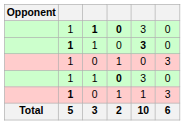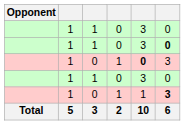(95, 29) bold -> (95, 29) normal
(119, 29) bold -> (119, 29) normal
(70, 45) bold -> (70, 45) normal
(143, 45) bold -> (143, 45) normal
(168, 45) normal -> (168, 45) bold
(143, 62) normal -> (143, 62) bold
(119, 78) bold -> (119, 78) normal
(70, 95) bold -> (70, 95) normal
(168, 95) normal -> (168, 95) bold
